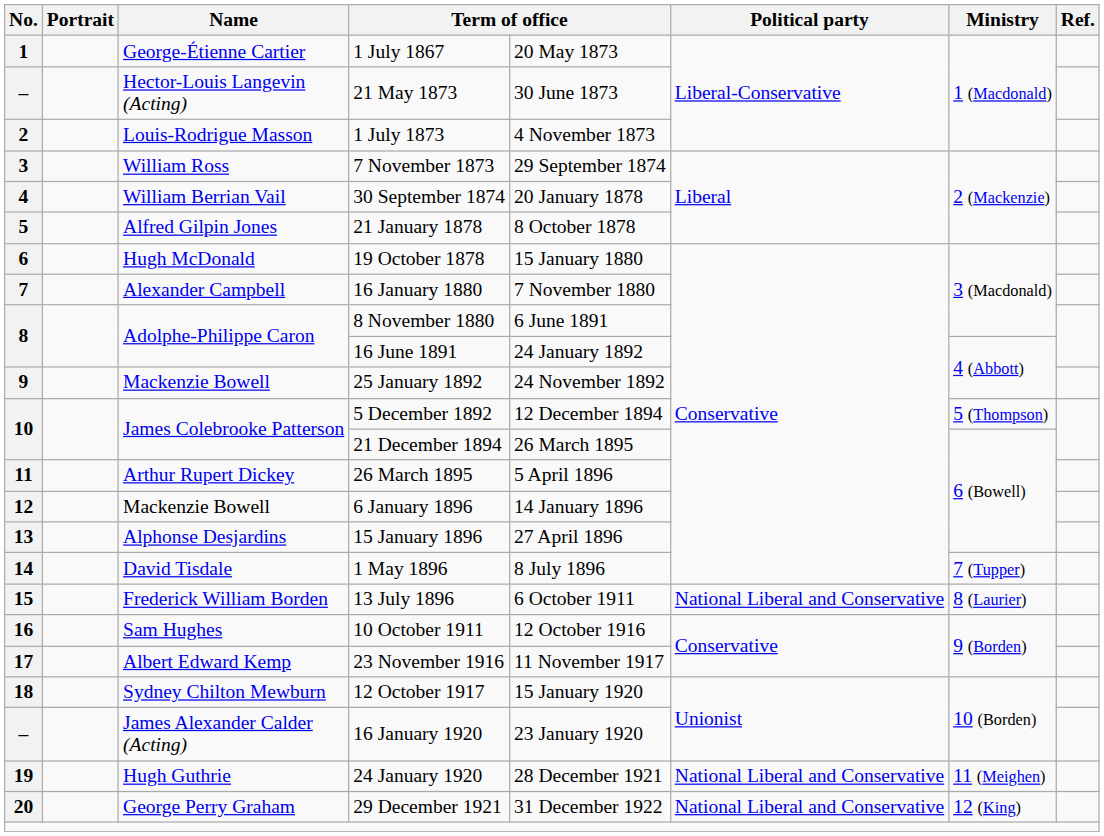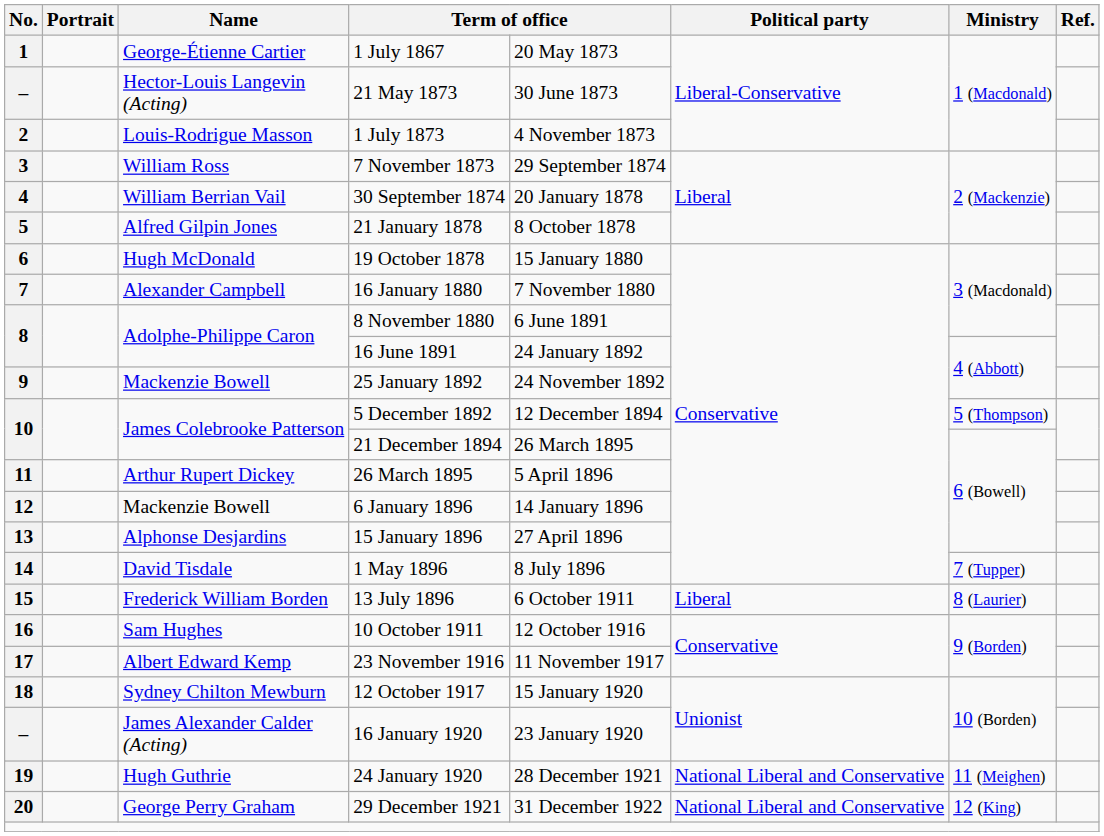(810, 599) National Liberal and Conservative -> (703, 599) Liberal
